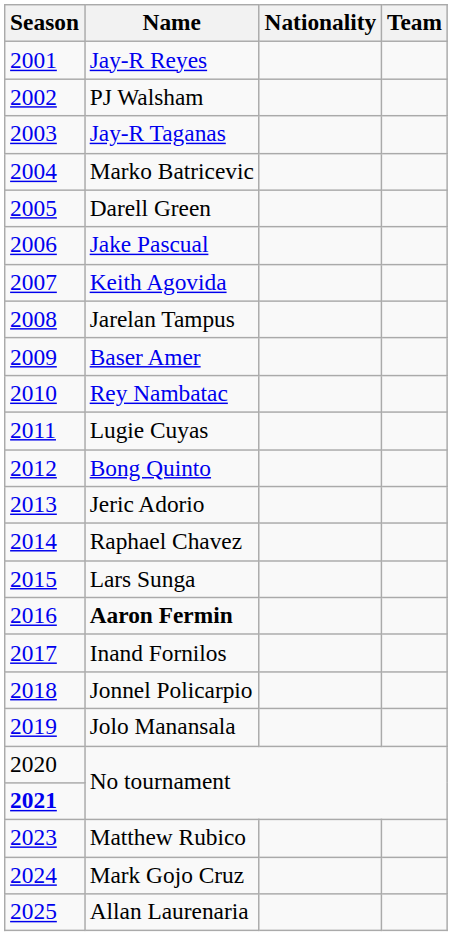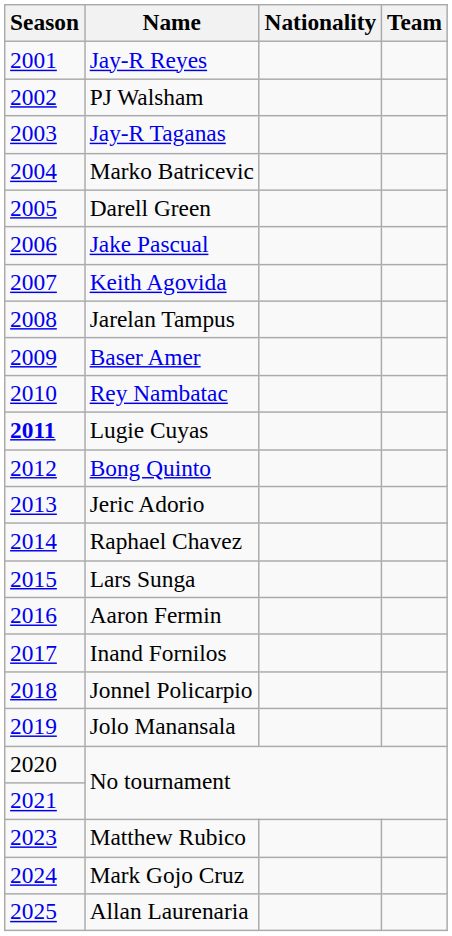(33, 430) normal -> (33, 430) bold
(161, 615) bold -> (156, 615) normal
(33, 801) bold -> (33, 801) normal
